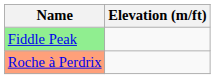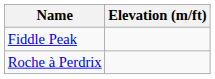(42, 39) lightgreen background -> (42, 39) no background
(55, 62) lightsalmon background -> (55, 62) no background
